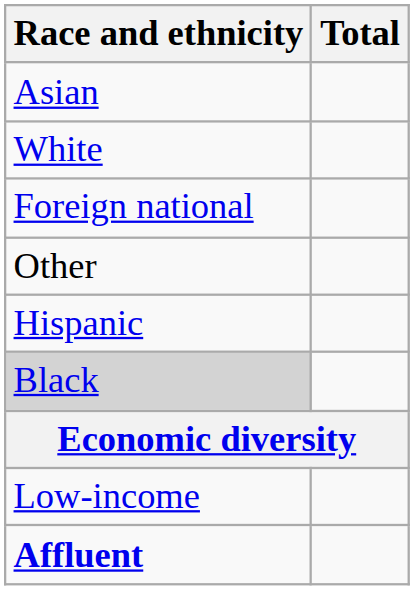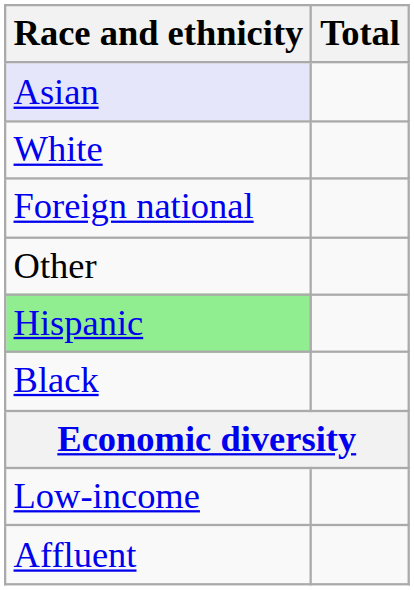(56, 91) no background -> (56, 91) lavender background
(78, 322) no background -> (78, 322) lightgreen background
(56, 380) lightgrey background -> (56, 380) no background
(78, 554) bold -> (75, 554) normal
